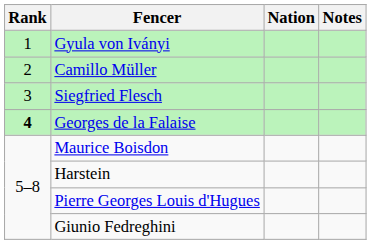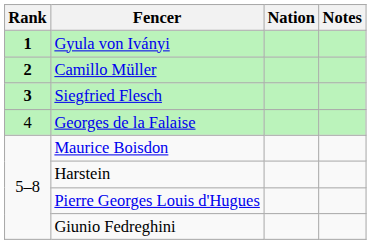(28, 43) normal -> (28, 43) bold
(28, 69) normal -> (28, 69) bold
(28, 95) normal -> (28, 95) bold
(28, 122) bold -> (28, 122) normal
